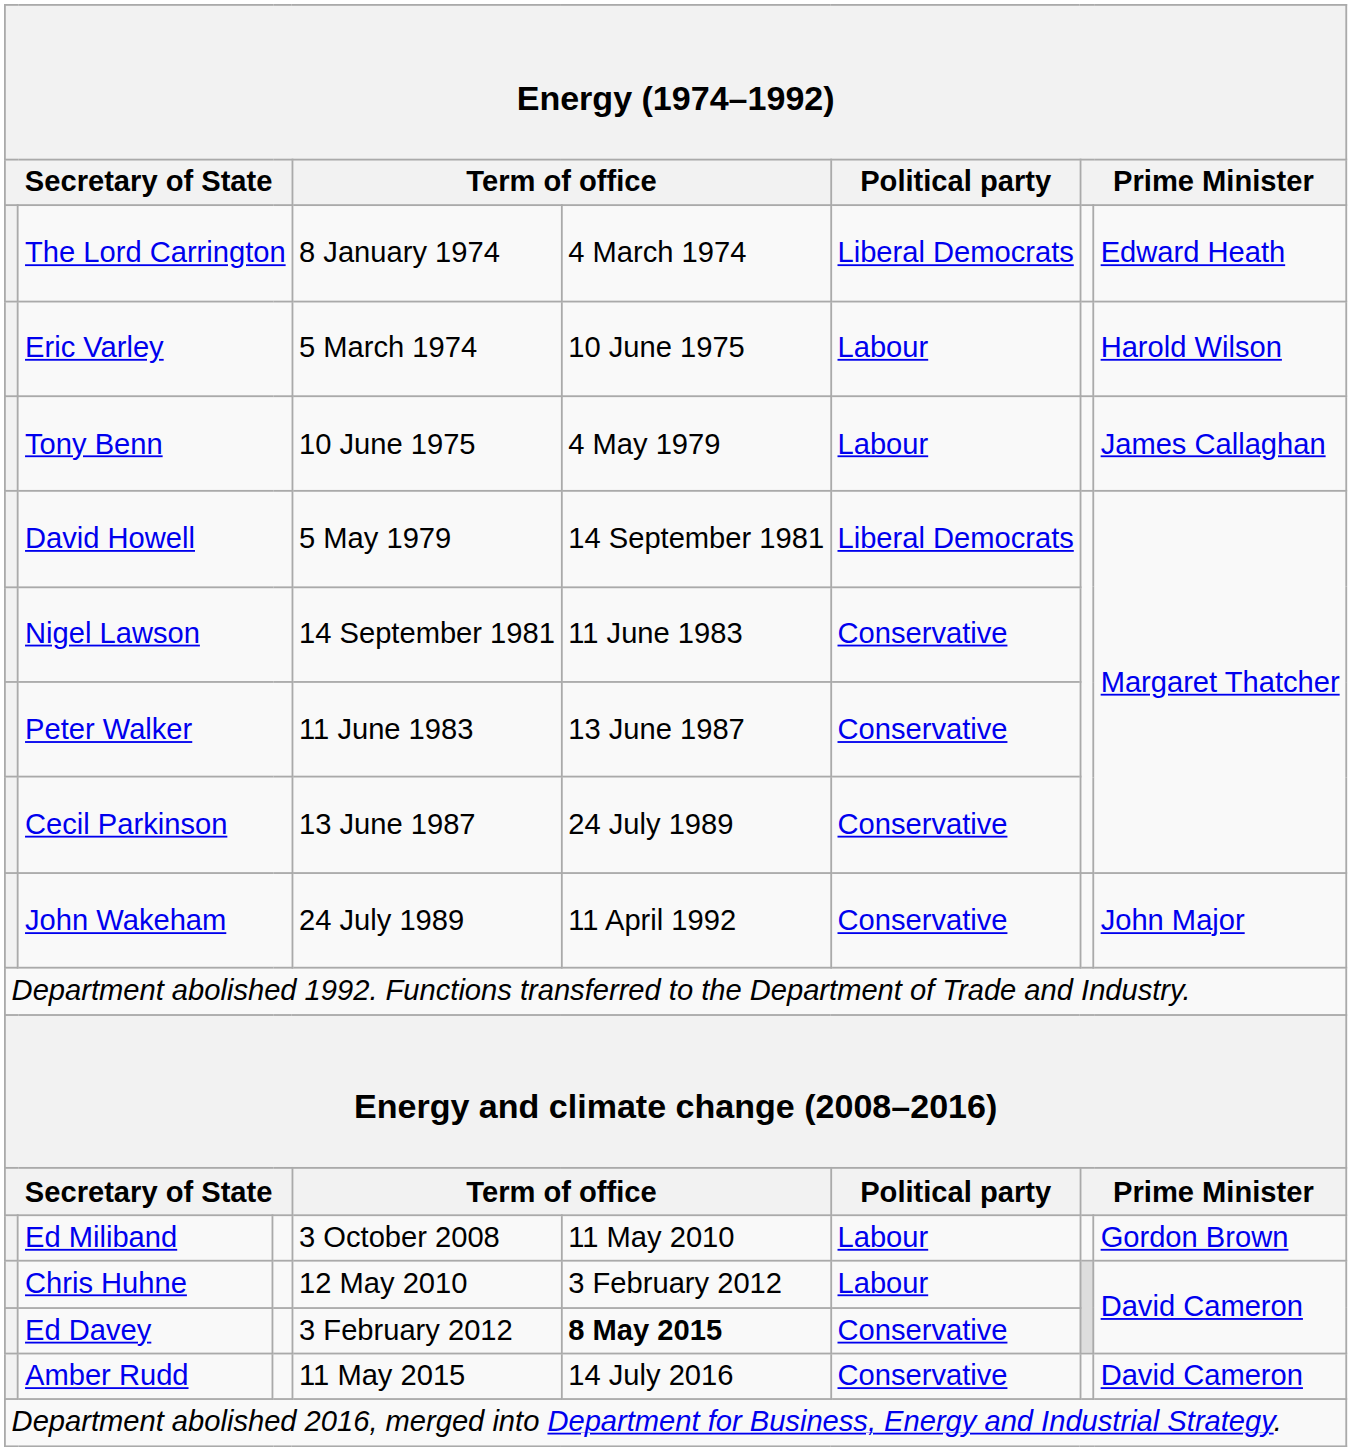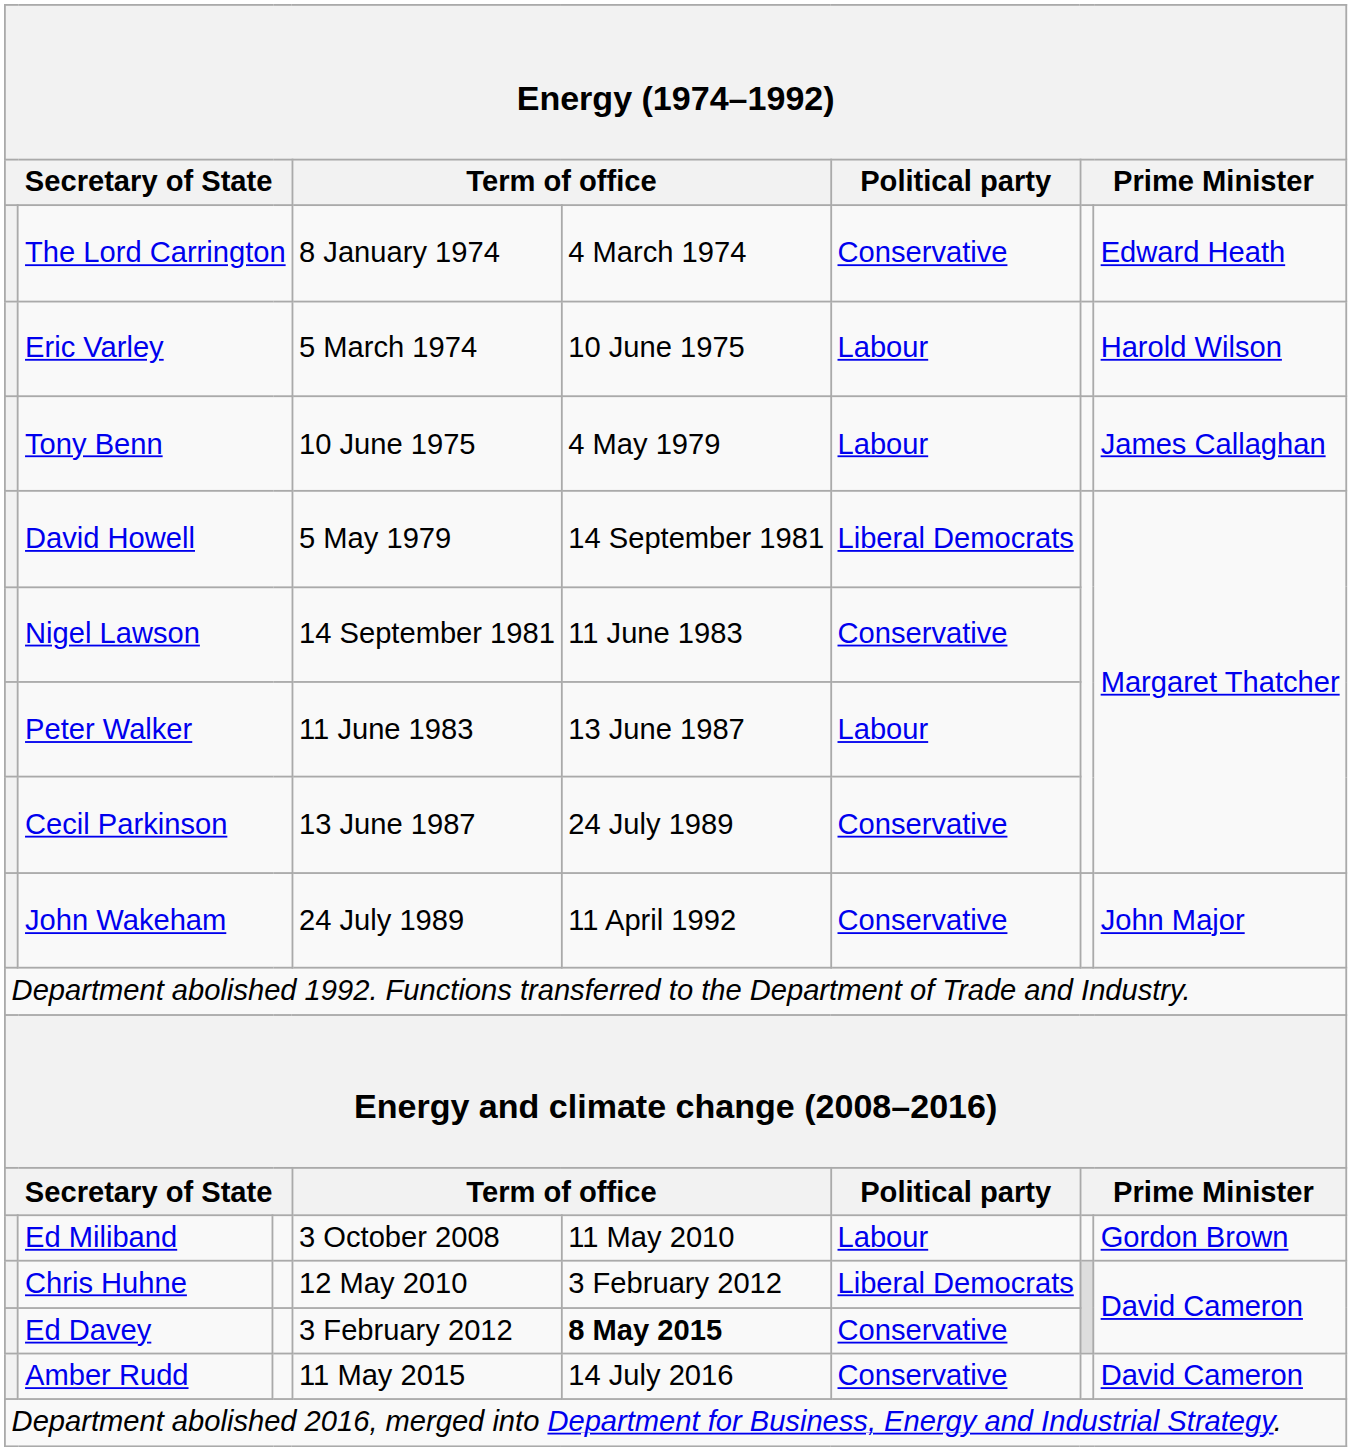(956, 252) Liberal Democrats -> (922, 252) Conservative
(922, 729) Conservative -> (883, 729) Labour
(883, 1283) Labour -> (956, 1283) Liberal Democrats
